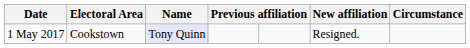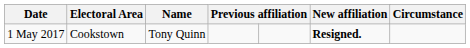(177, 34) lavender background -> (177, 34) no background
(336, 34) normal -> (337, 34) bold
